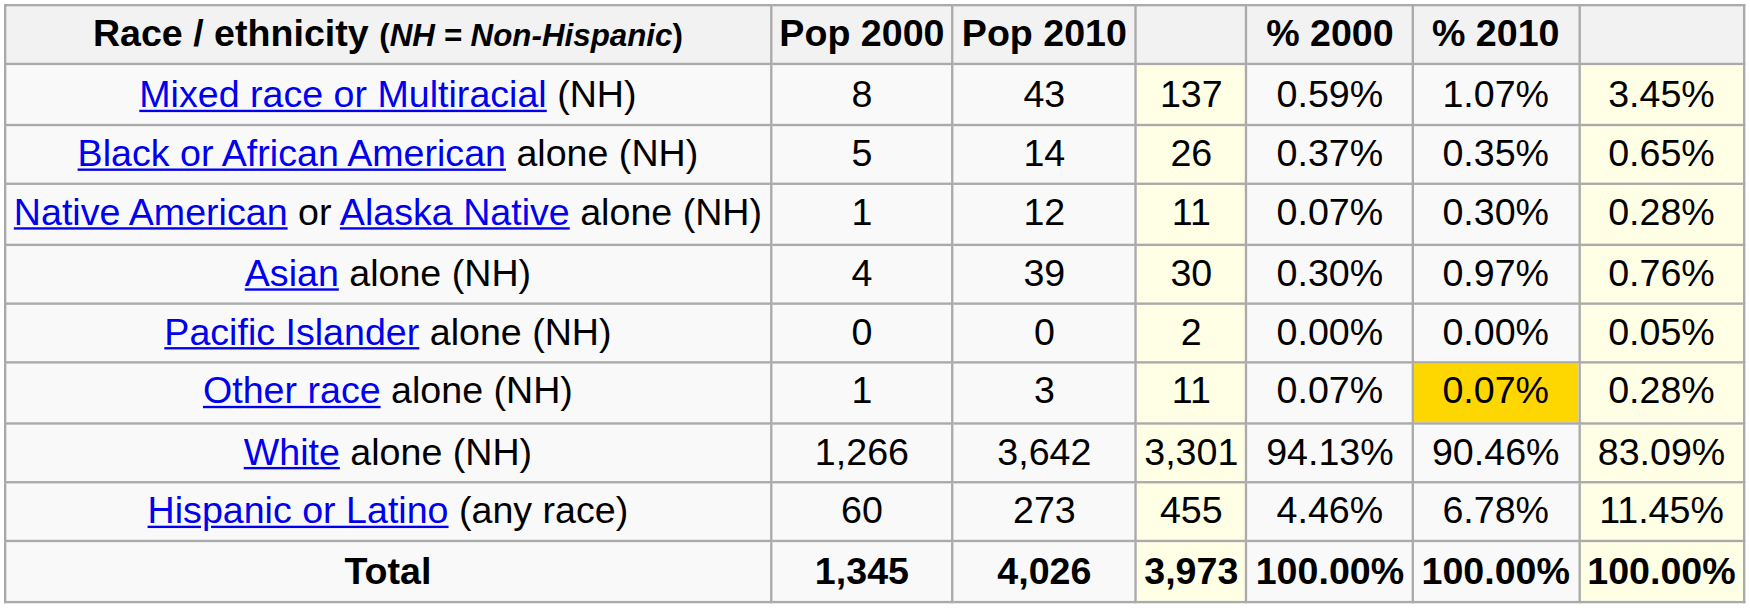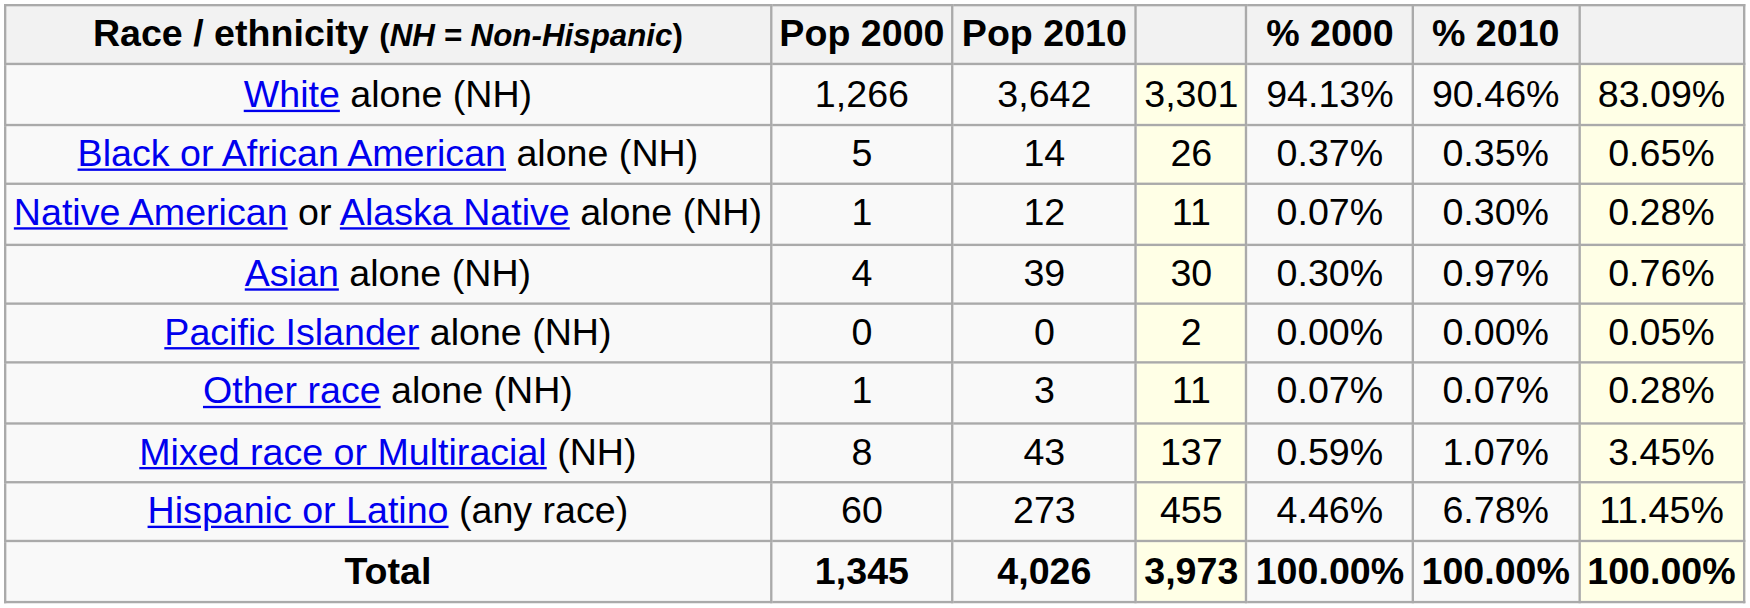rows swapped: (388, 451) <-> (388, 93)
(1496, 392) gold background -> (1496, 392) no background
